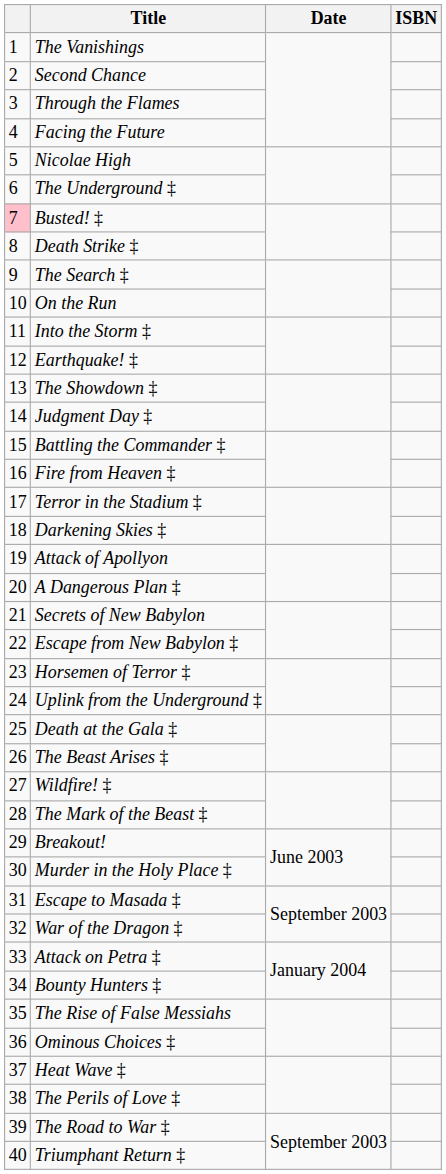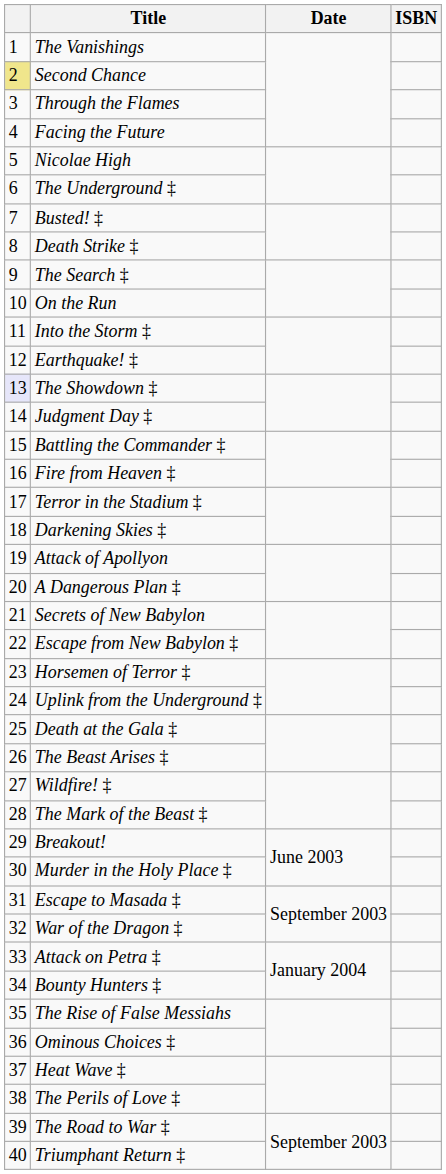(13, 75) no background -> (13, 75) khaki background
(13, 217) pink background -> (13, 217) no background
(18, 388) no background -> (18, 388) lavender background
